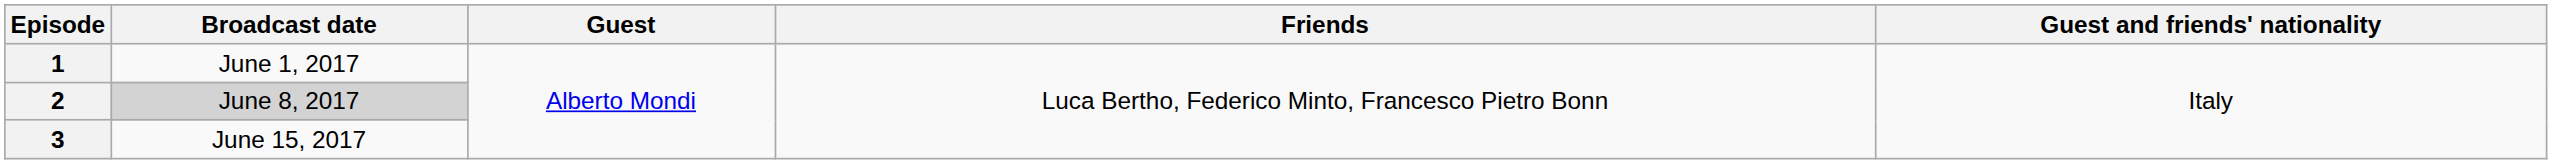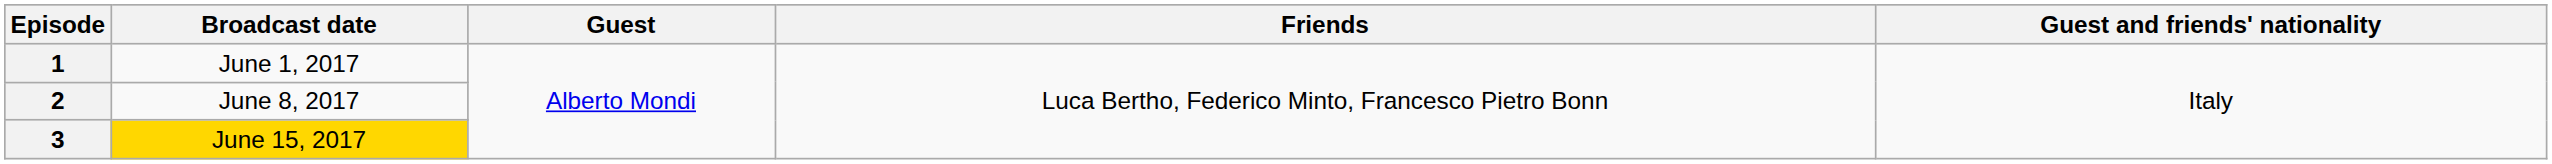(289, 101) lightgrey background -> (289, 101) no background
(289, 140) no background -> (289, 140) gold background
